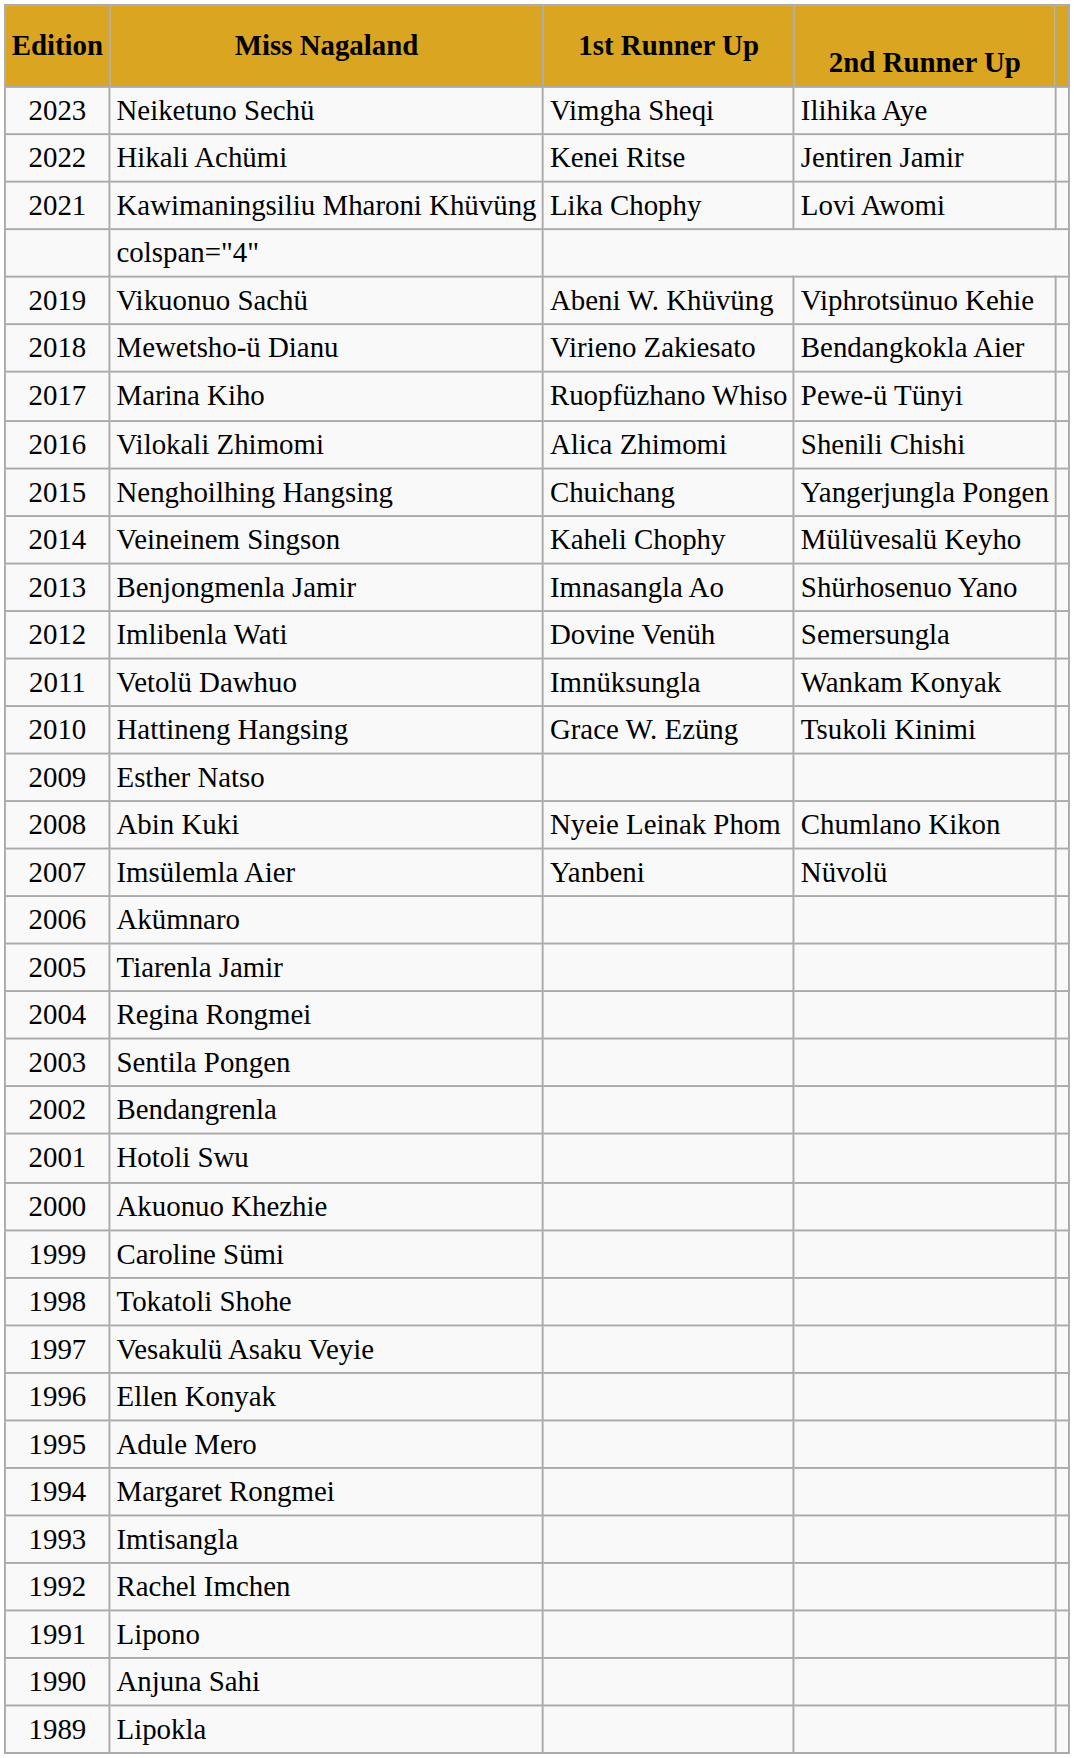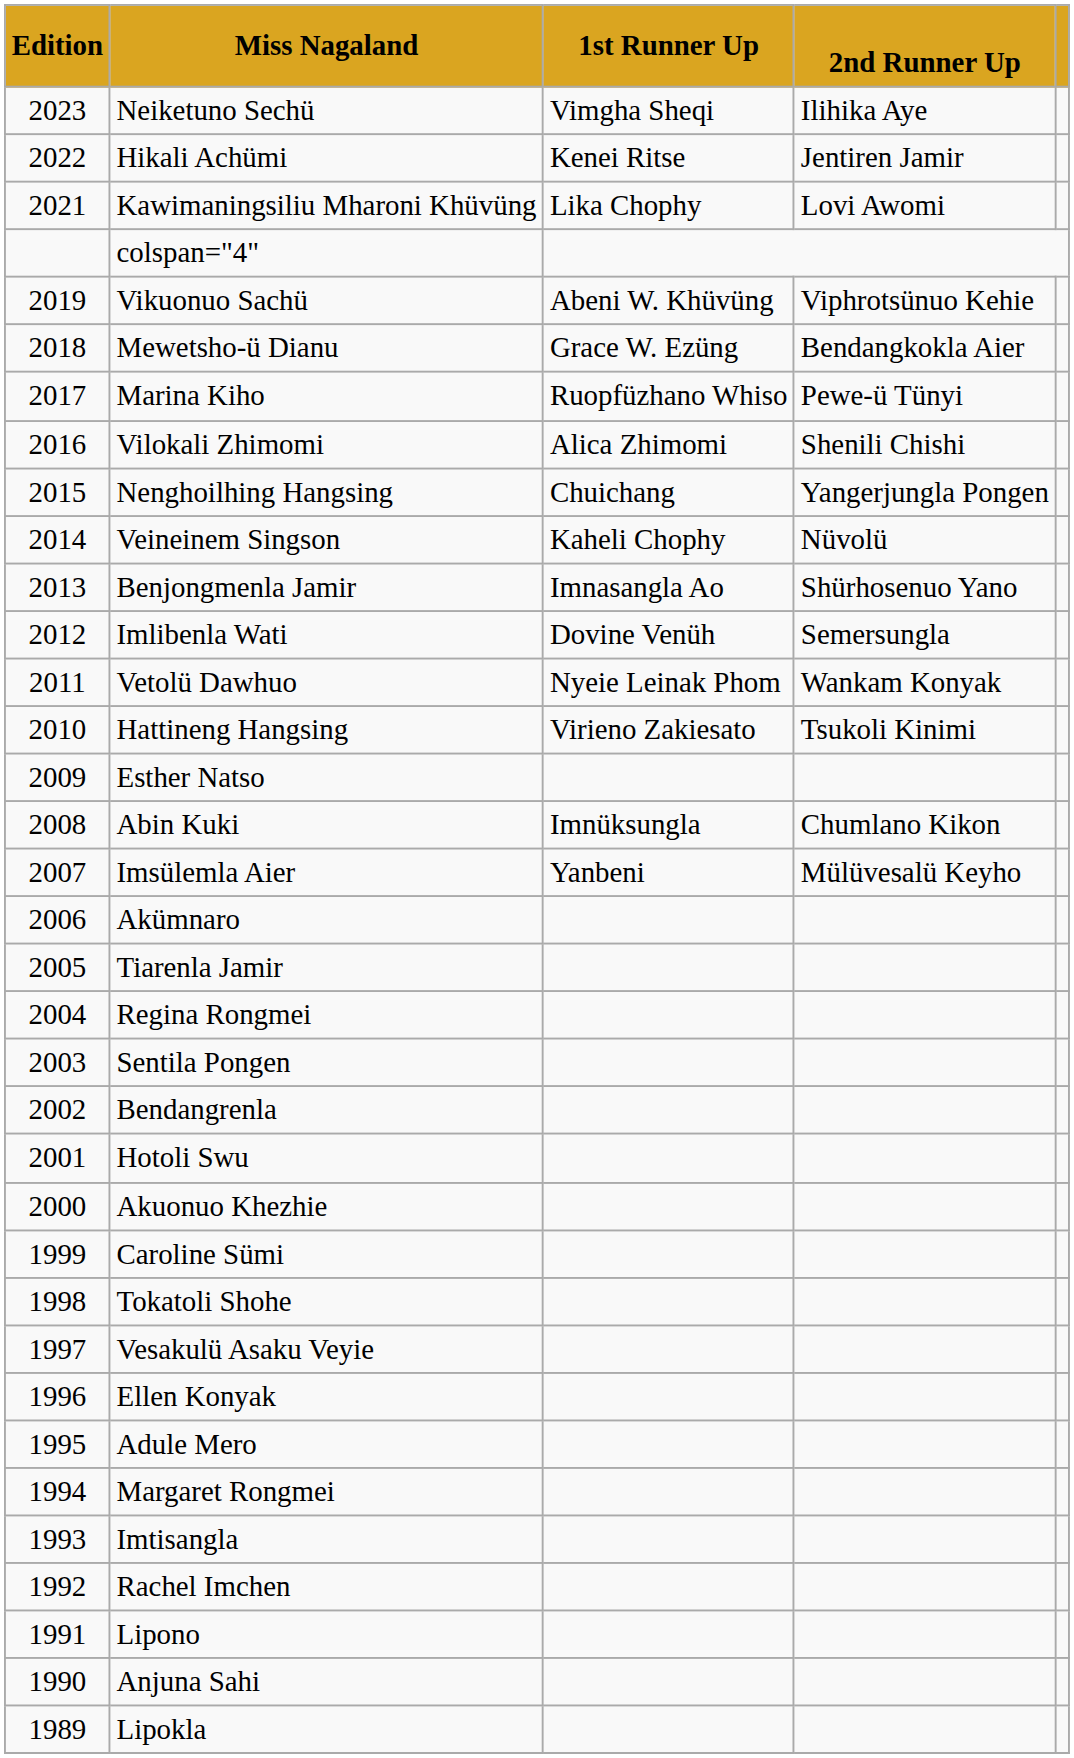(653, 348) Virieno Zakiesato -> (644, 348) Grace W. Ezüng
(911, 538) Mülüvesalü Keyho -> (844, 538) Nüvolü
(625, 681) Imnüksungla -> (665, 681) Nyeie Leinak Phom
(644, 729) Grace W. Ezüng -> (653, 729) Virieno Zakiesato
(665, 824) Nyeie Leinak Phom -> (625, 824) Imnüksungla
(844, 872) Nüvolü -> (911, 872) Mülüvesalü Keyho
